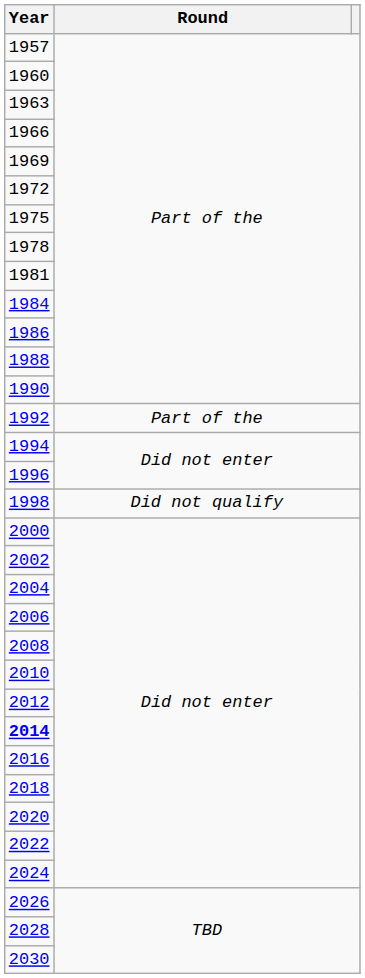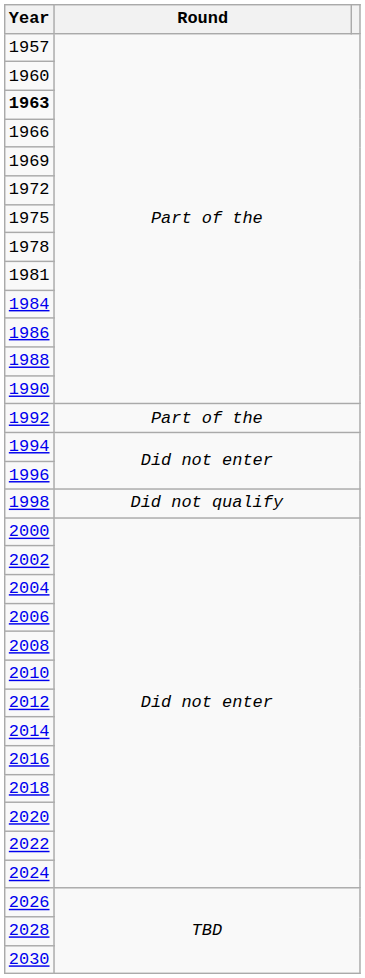(29, 104) normal -> (29, 104) bold
(29, 731) bold -> (29, 731) normal
